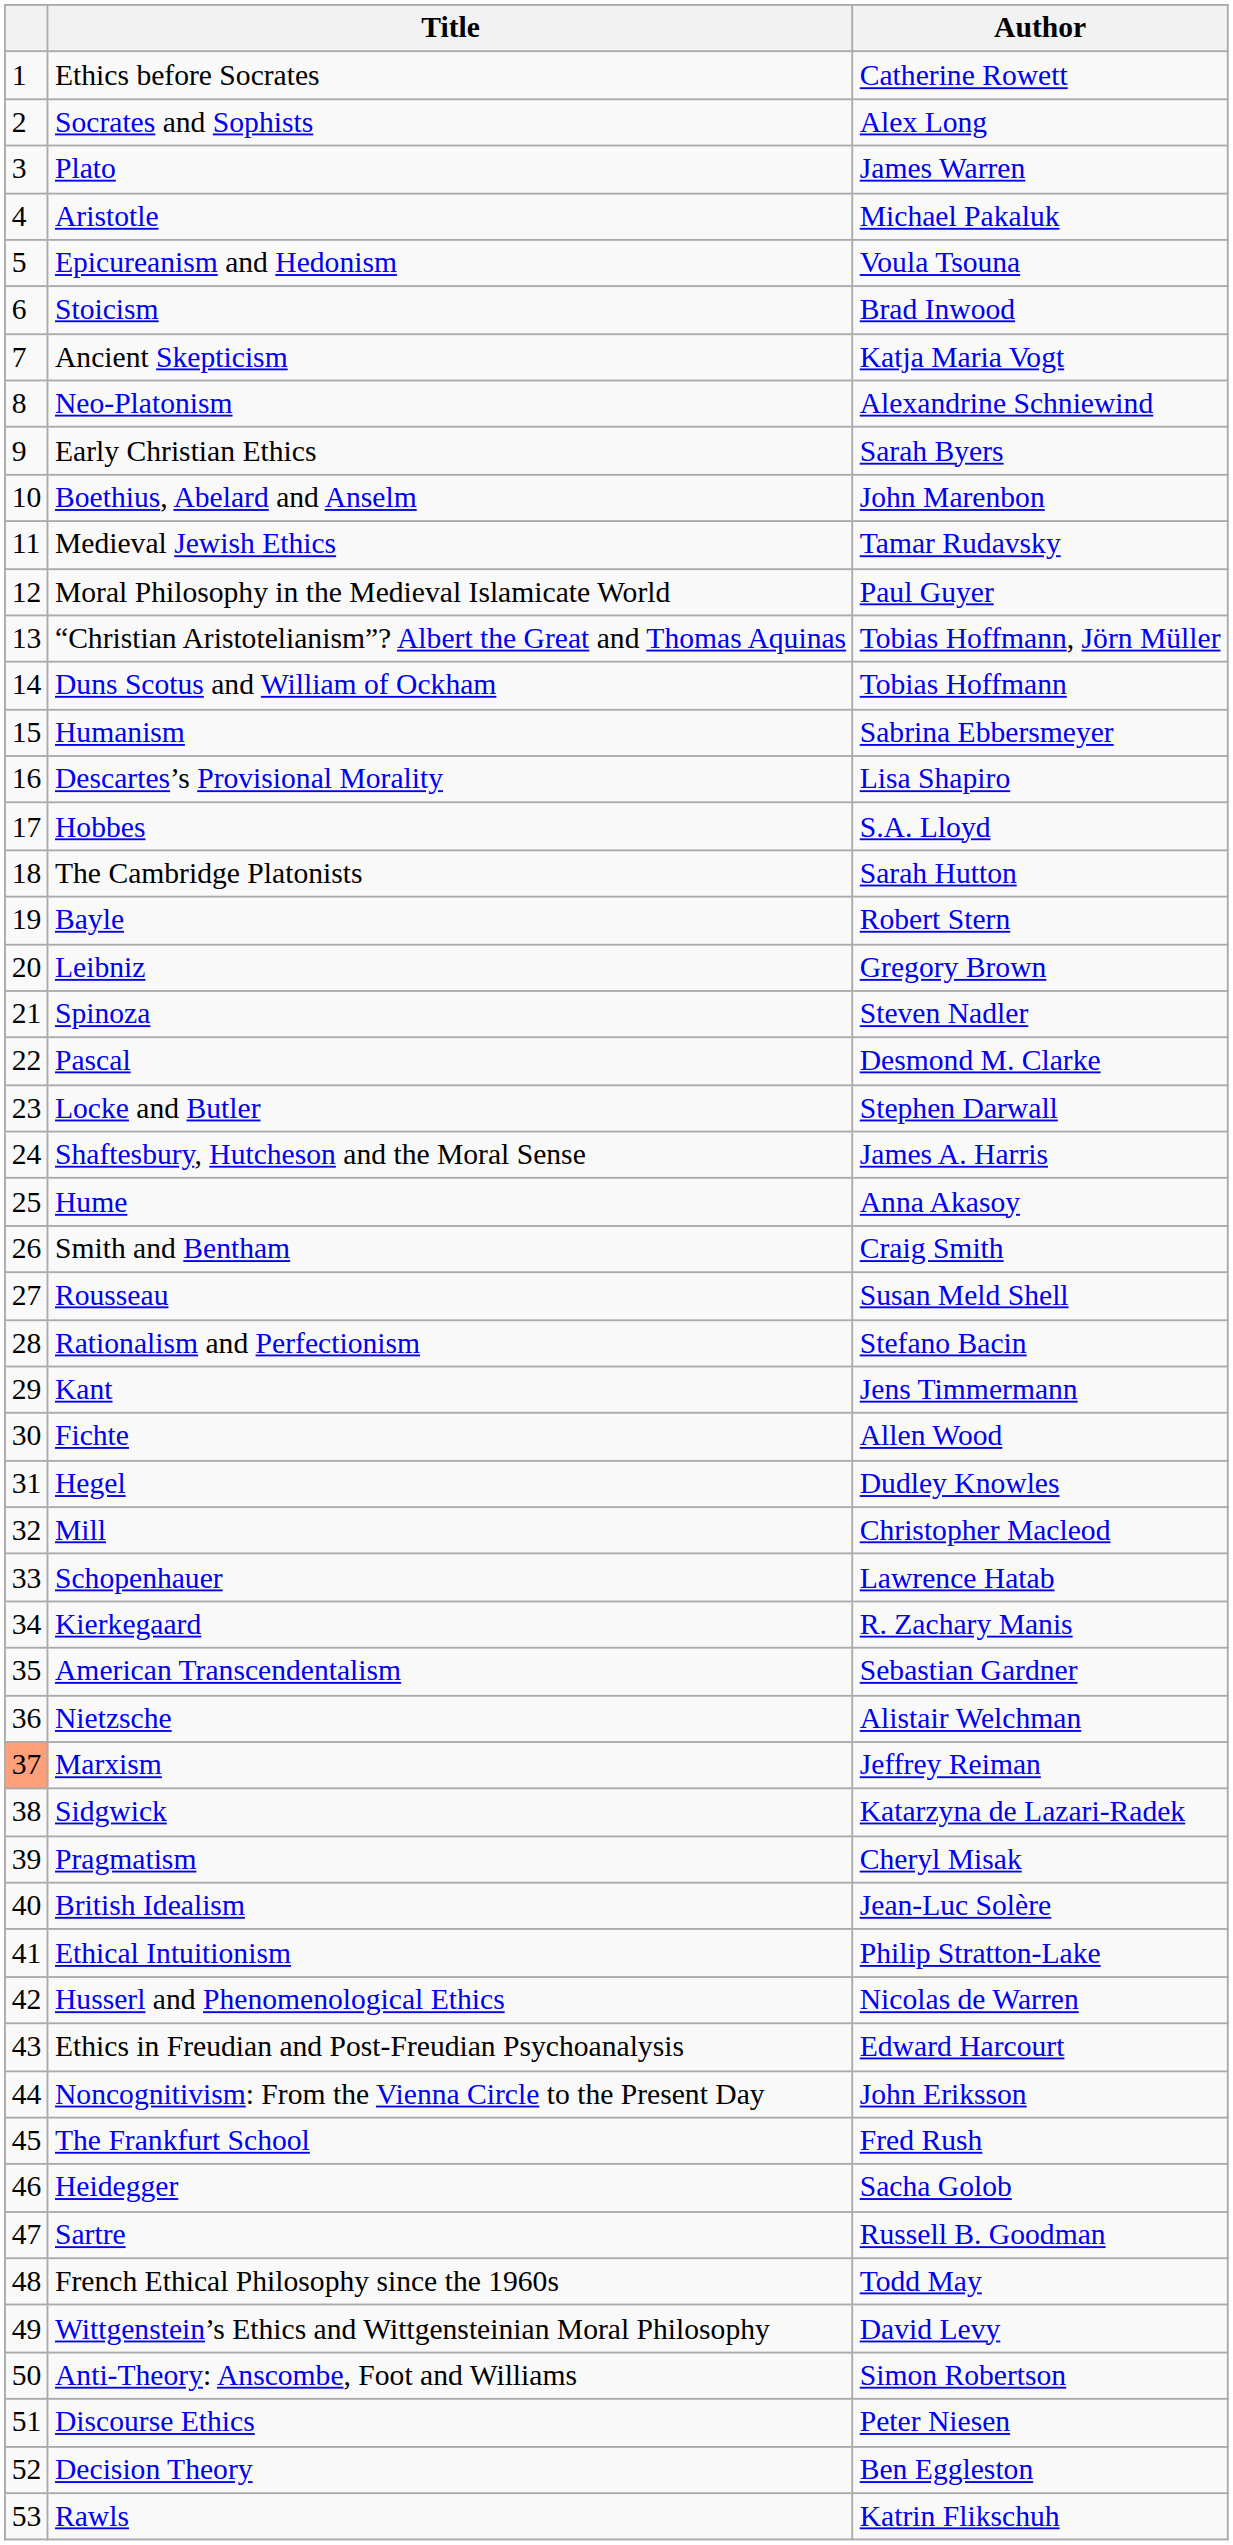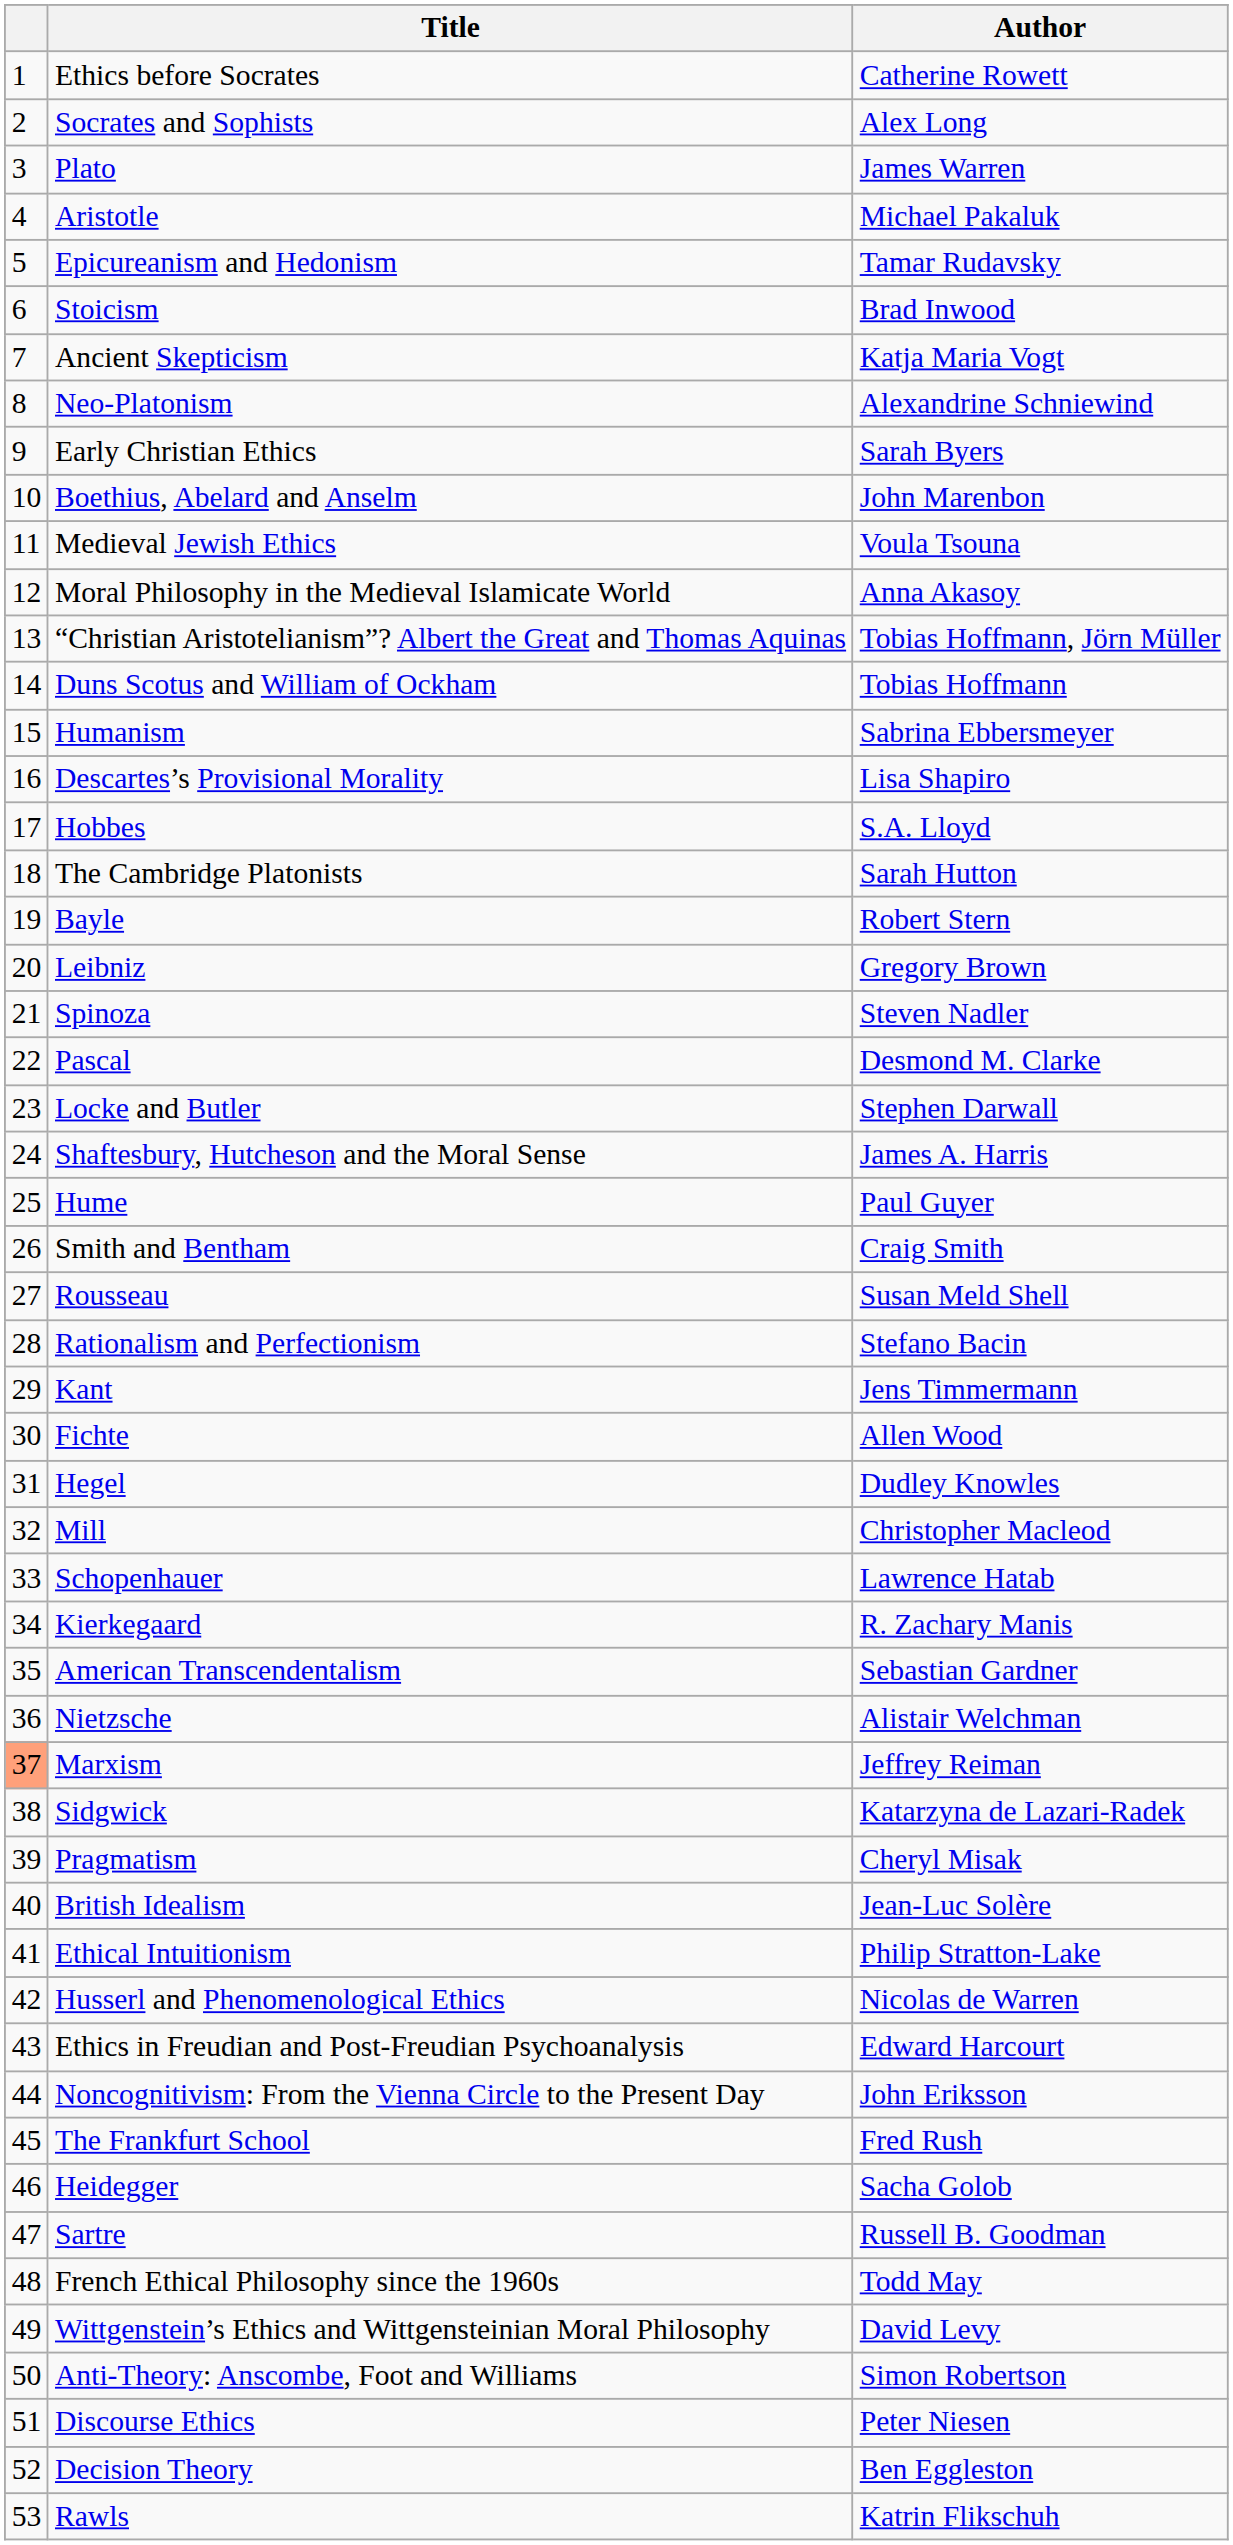(940, 262) Voula Tsouna -> (960, 262) Tamar Rudavsky
(960, 544) Tamar Rudavsky -> (940, 544) Voula Tsouna
(927, 591) Paul Guyer -> (940, 591) Anna Akasoy
(940, 1201) Anna Akasoy -> (927, 1201) Paul Guyer
